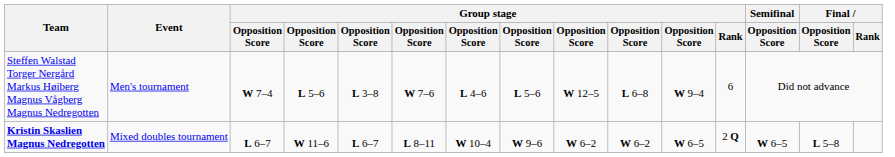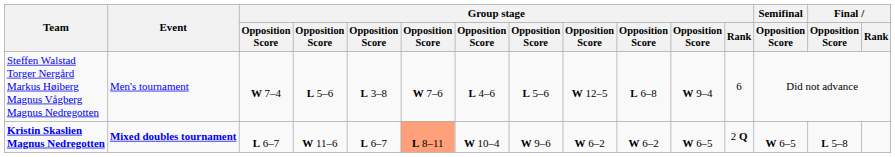(169, 137) normal -> (173, 137) bold
(419, 143) no background -> (428, 143) lightsalmon background
